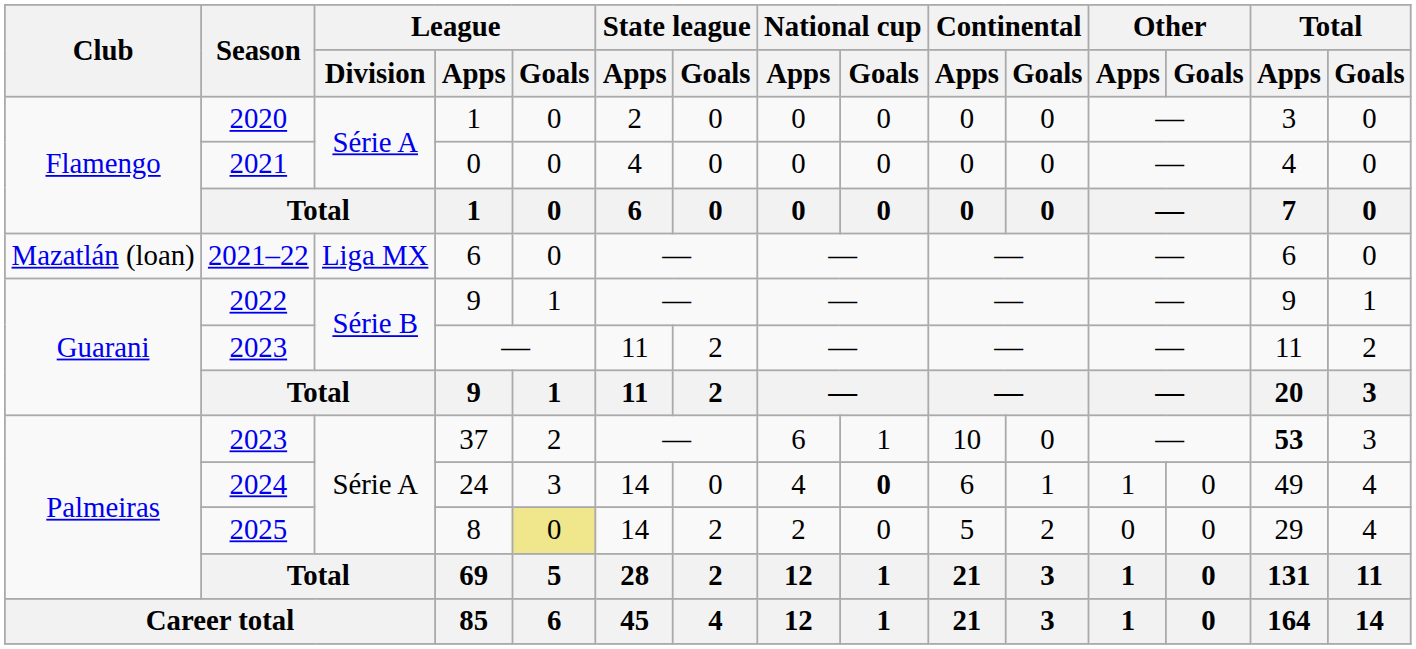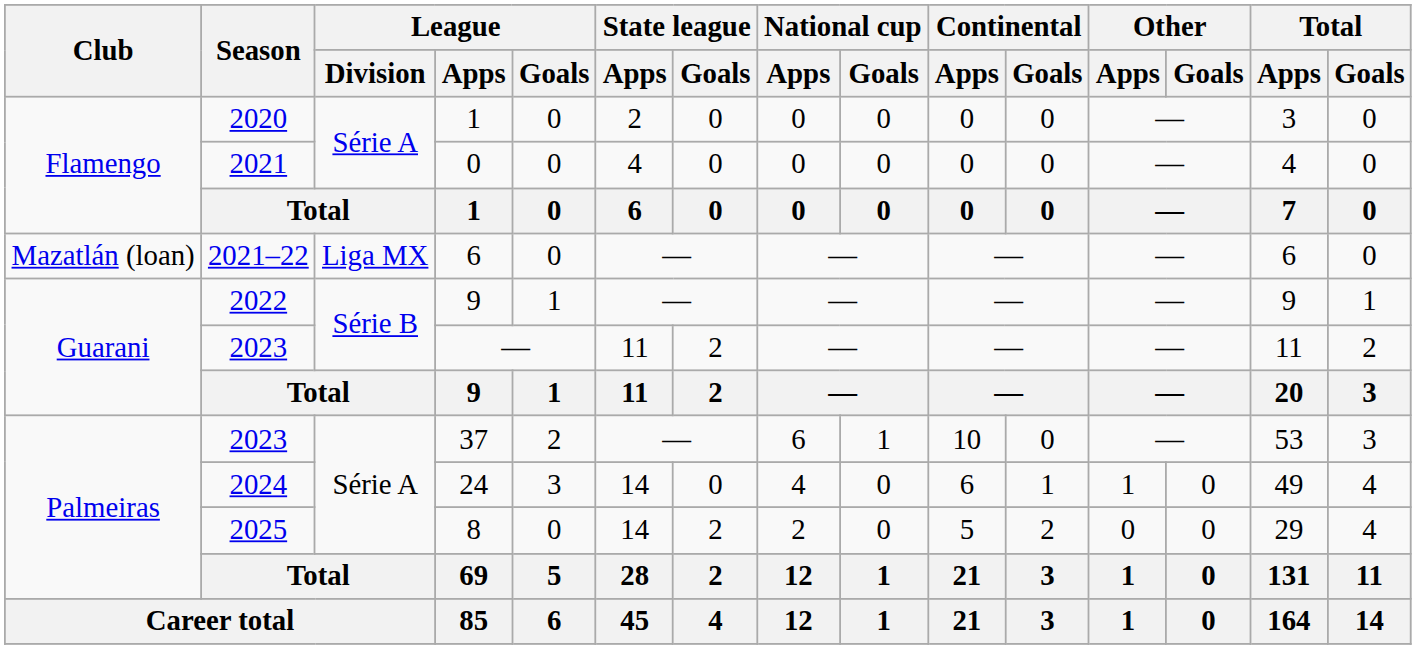(1289, 438) bold -> (1289, 438) normal
(884, 484) bold -> (884, 484) normal
(554, 529) khaki background -> (554, 529) no background
